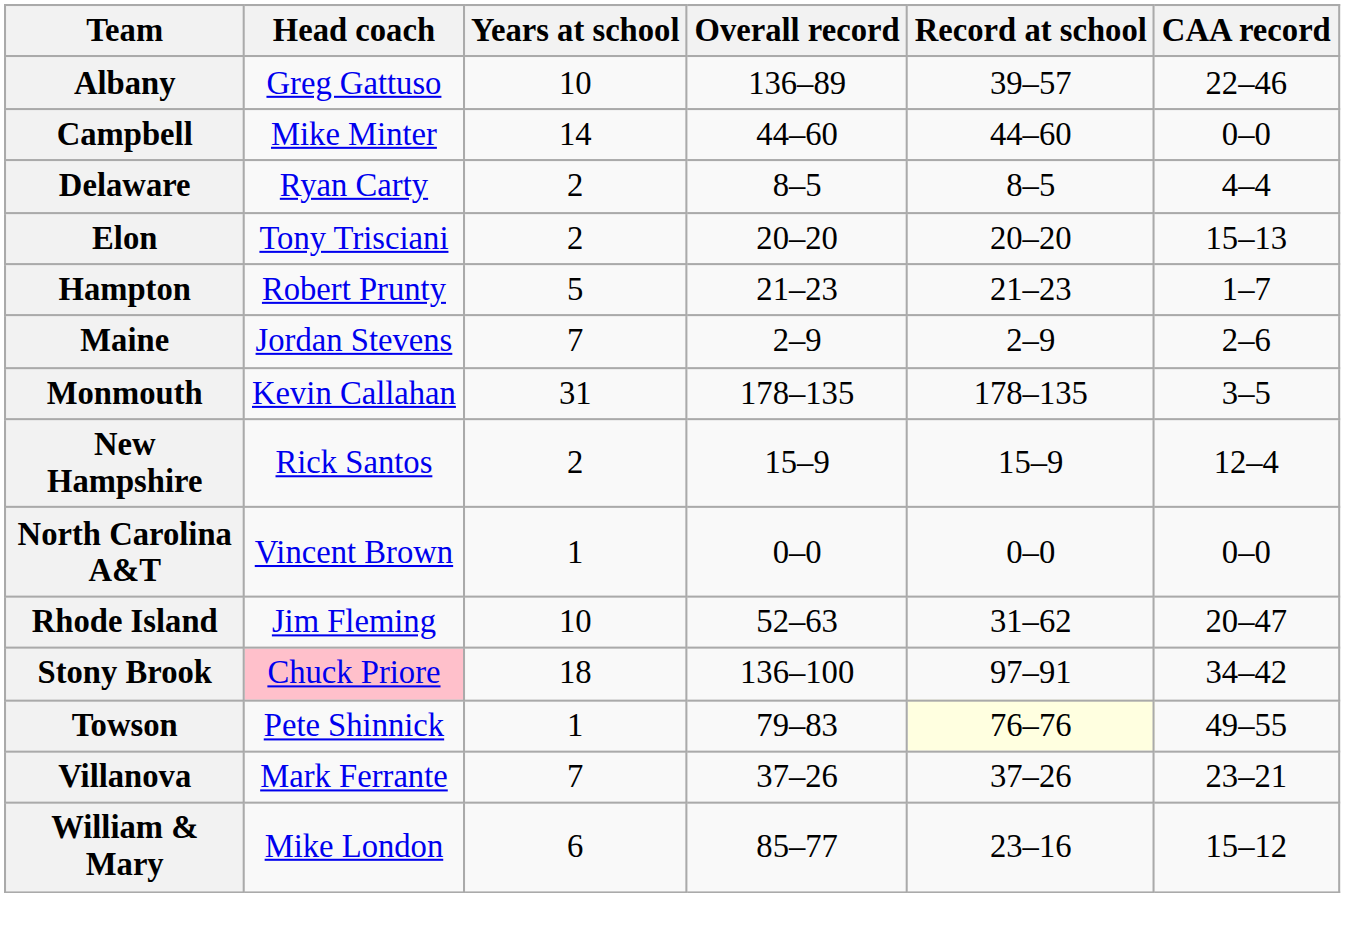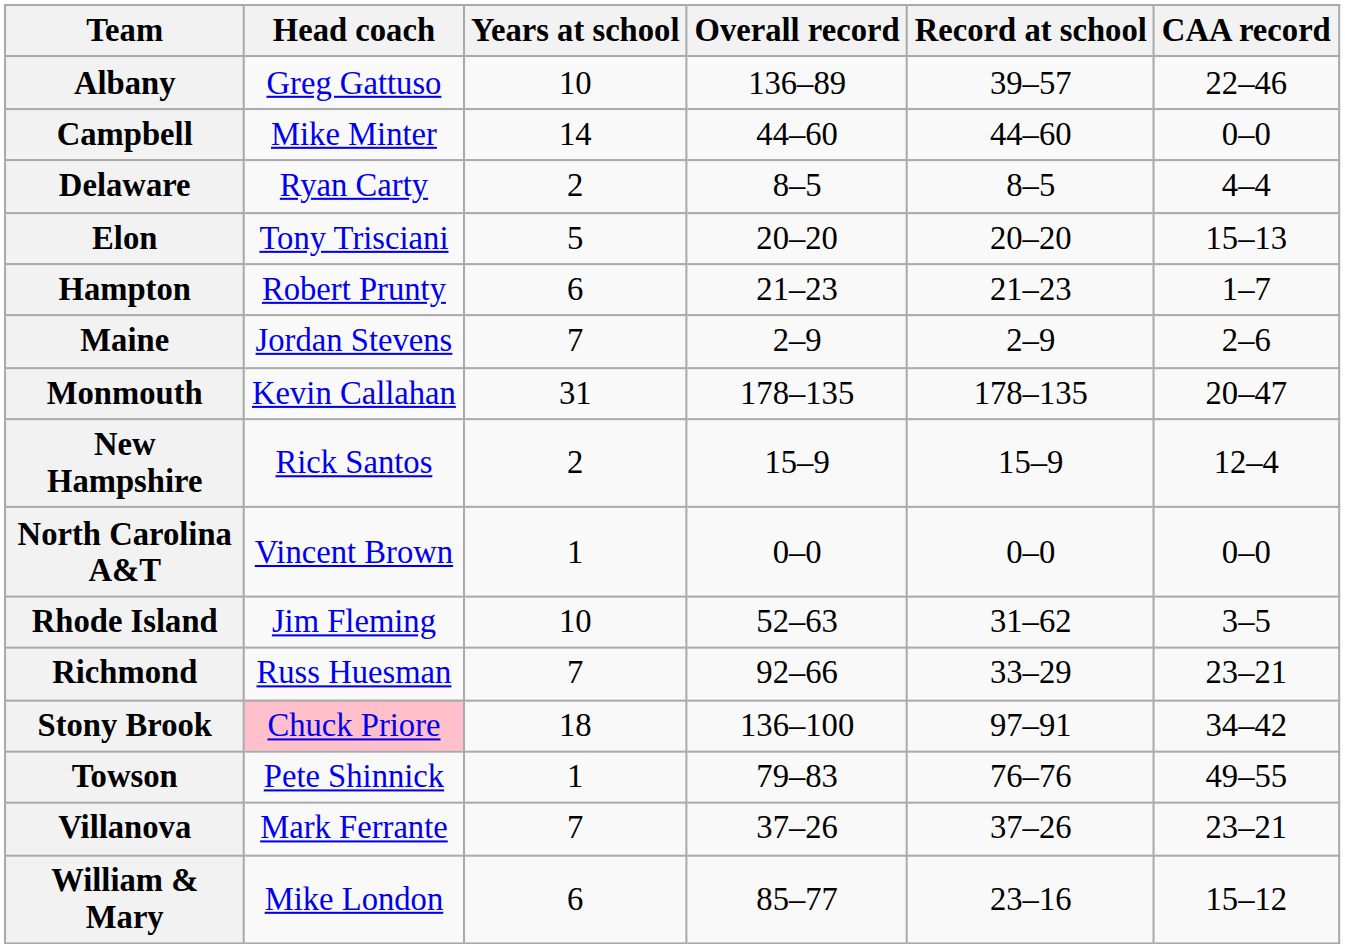(575, 237) 2 -> (575, 237) 5
(575, 289) 5 -> (575, 289) 6
(1246, 392) 3–5 -> (1246, 392) 20–47
(1246, 621) 20–47 -> (1246, 621) 3–5
+ row: (125, 673)
(1031, 725) lightyellow background -> (1031, 776) no background
